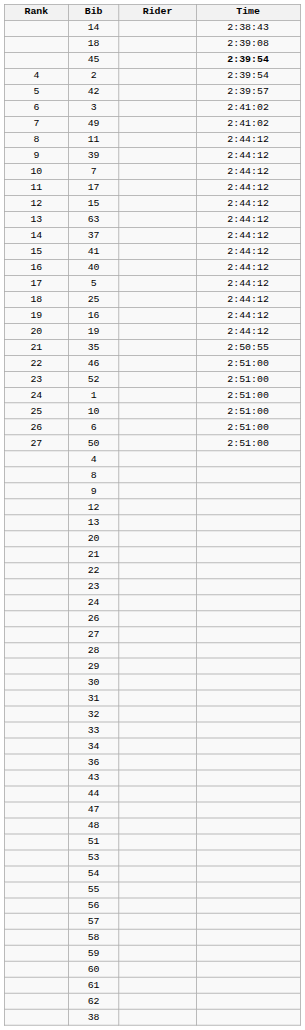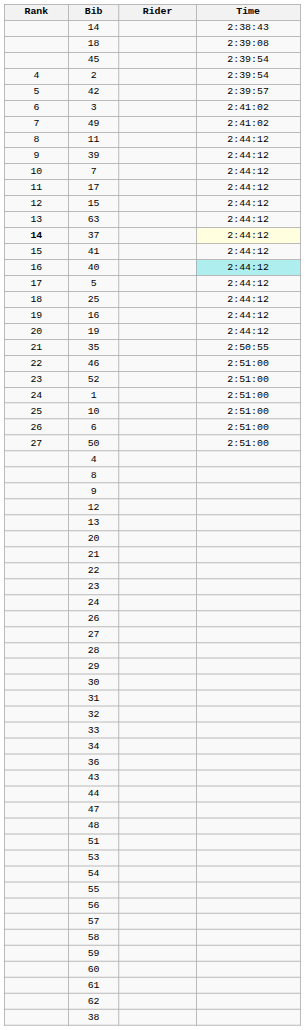(248, 61) bold -> (248, 61) normal
(36, 236) normal -> (36, 236) bold
(248, 236) no background -> (248, 236) lightyellow background
(248, 268) no background -> (248, 268) paleturquoise background
